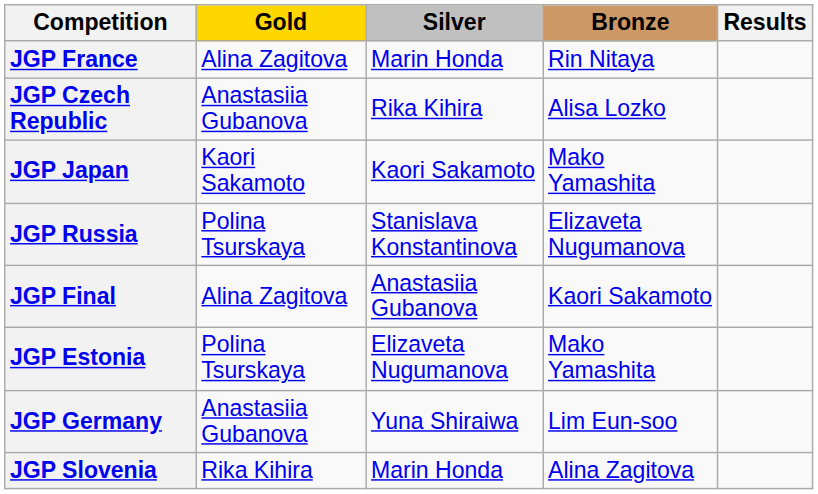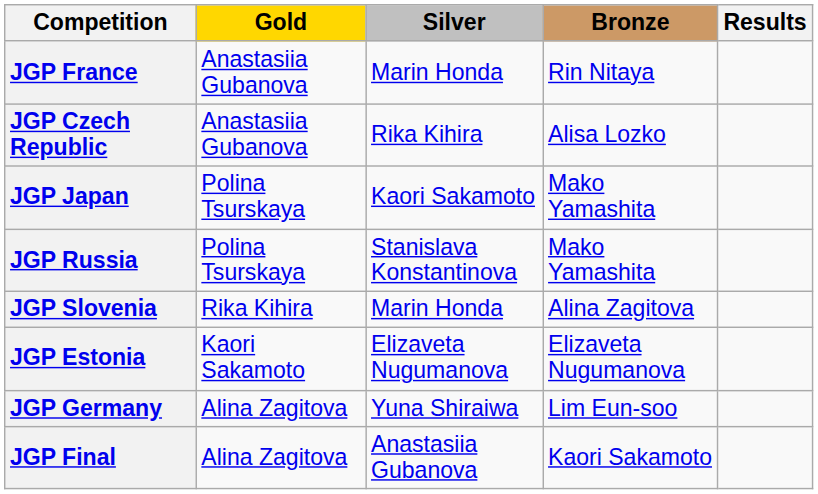(274, 59) Alina Zagitova -> (255, 72) Anastasiia Gubanova
(253, 171) Kaori Sakamoto -> (253, 197) Polina Tsurskaya
(617, 233) Elizaveta Nugumanova -> (602, 259) Mako Yamashita
rows swapped: (83, 470) <-> (63, 296)
(253, 358) Polina Tsurskaya -> (253, 358) Kaori Sakamoto
(602, 358) Mako Yamashita -> (617, 358) Elizaveta Nugumanova
(255, 421) Anastasiia Gubanova -> (274, 408) Alina Zagitova
